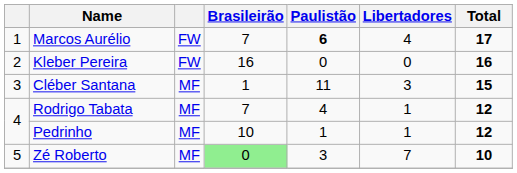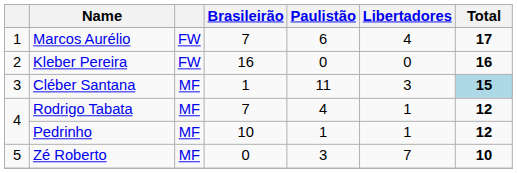(323, 39) bold -> (323, 39) normal
(484, 86) no background -> (484, 86) lightblue background
(246, 156) lightgreen background -> (246, 156) no background
